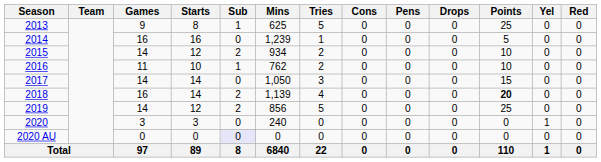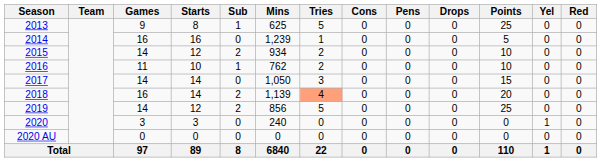(321, 95) no background -> (321, 95) lightsalmon background
(506, 95) bold -> (506, 95) normal
(238, 136) lavender background -> (238, 136) no background
